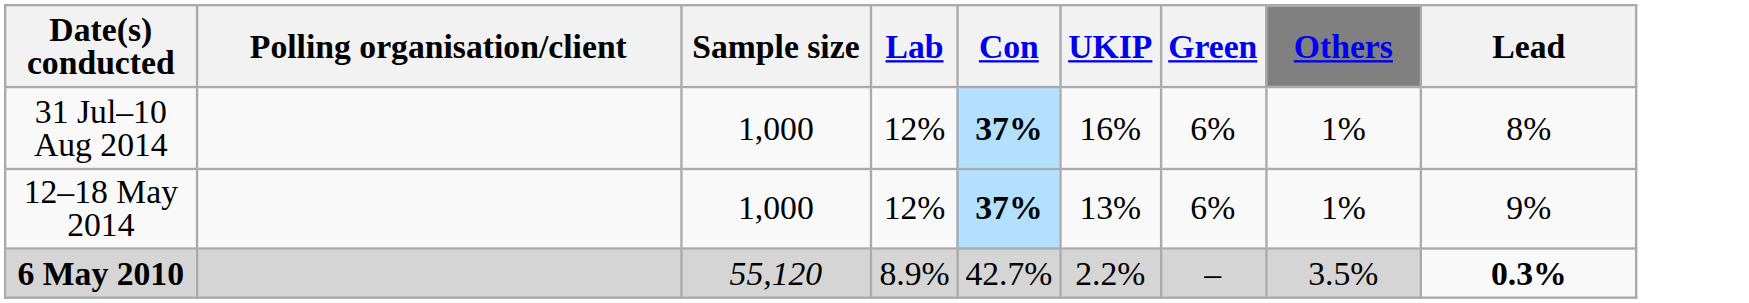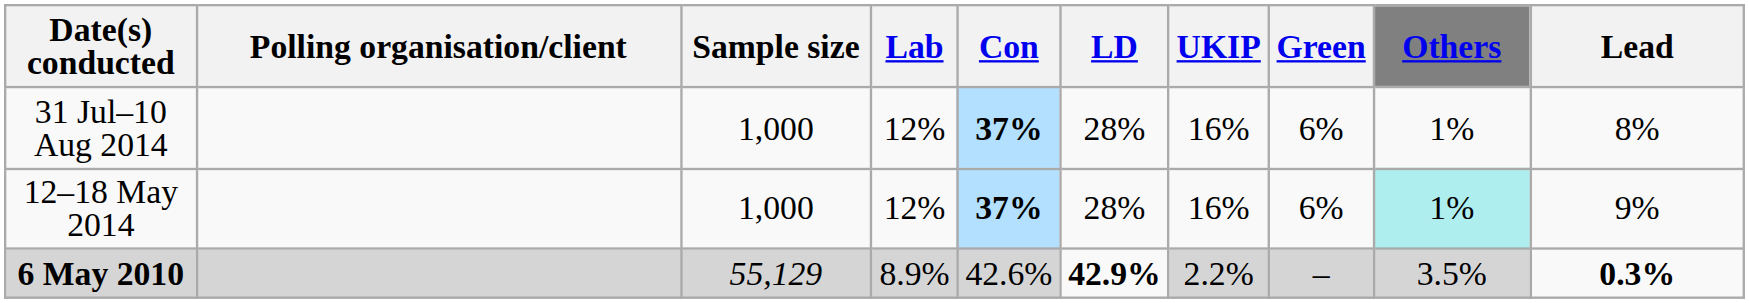+ column: (1114, 46)
(1110, 209) 13% -> (1219, 209) 16%
(1343, 209) no background -> (1452, 209) paleturquoise background
(776, 274) 55,120 -> (776, 274) 55,129
(1009, 274) 42.7% -> (1009, 274) 42.6%
